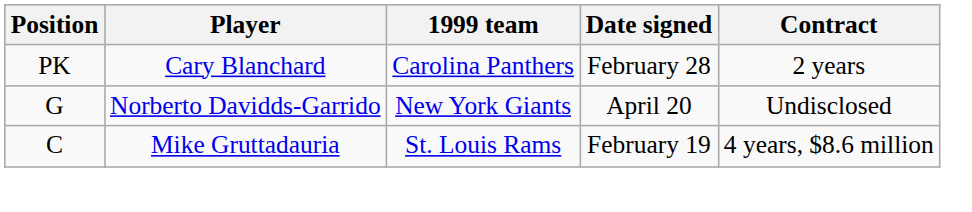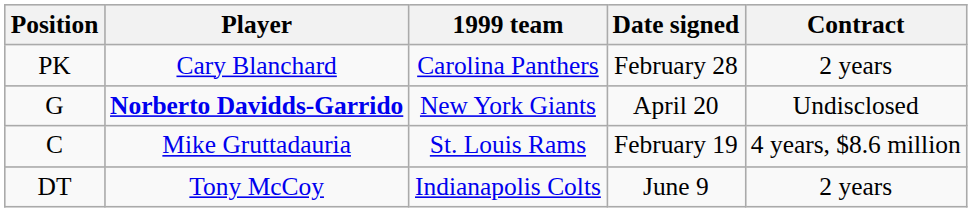(245, 105) normal -> (257, 105) bold
+ row: (54, 186)
